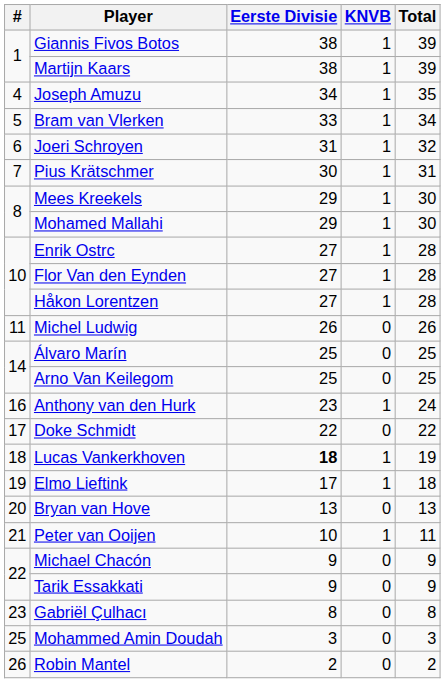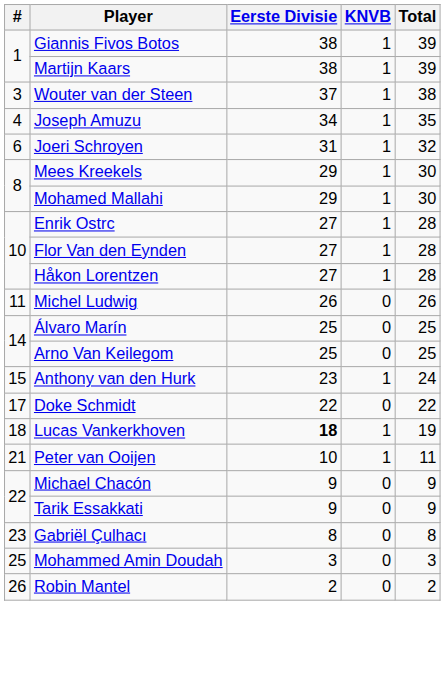+ row: (113, 95)
- row: (99, 120)
- row: (94, 172)
(17, 405) 16 -> (17, 379) 15
- row: (81, 483)
- row: (92, 509)
